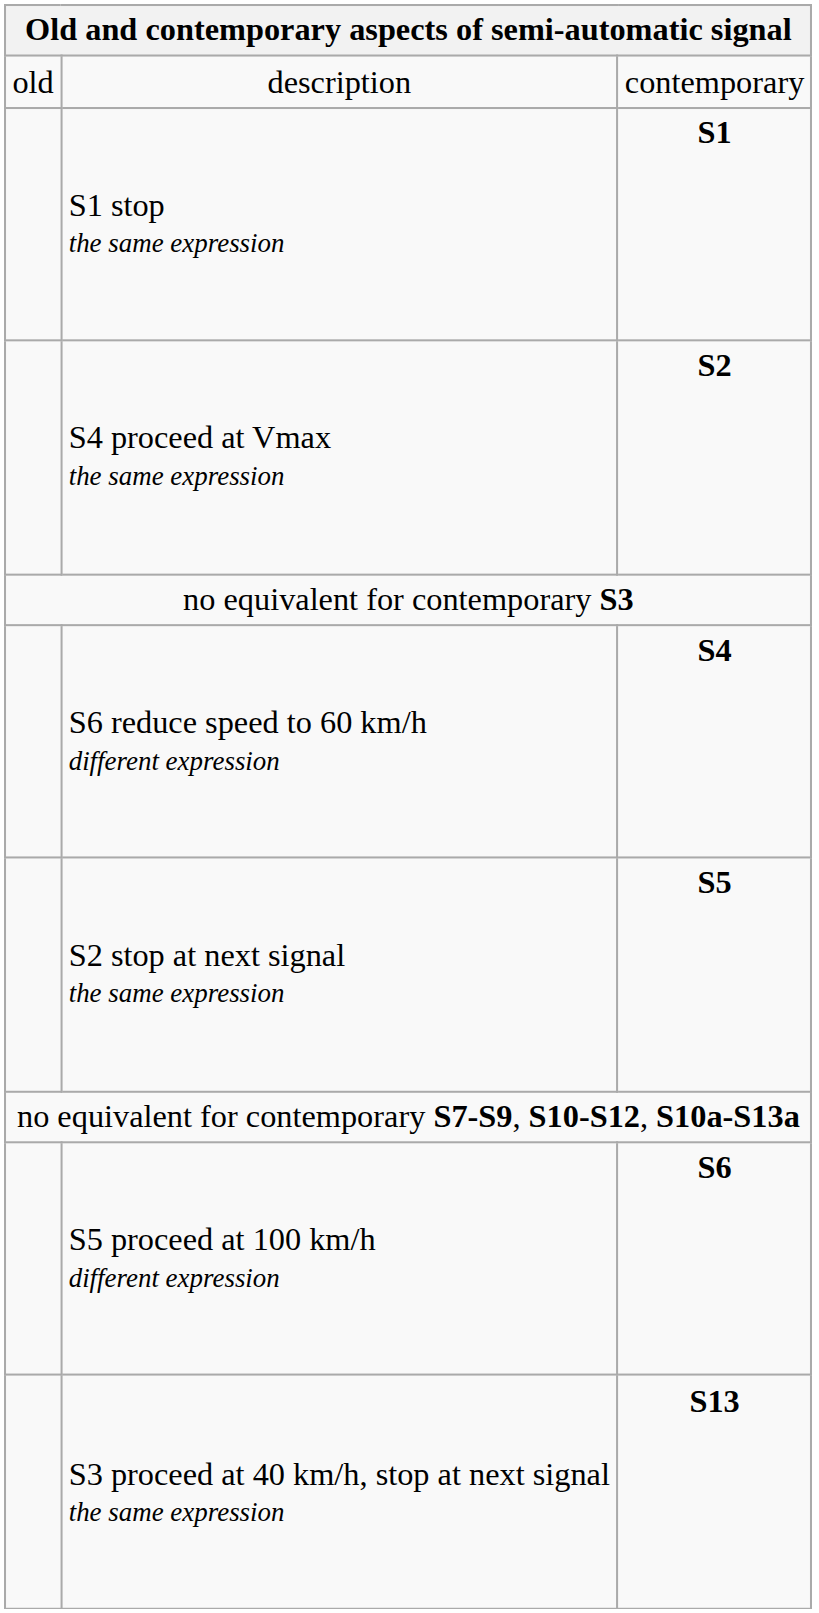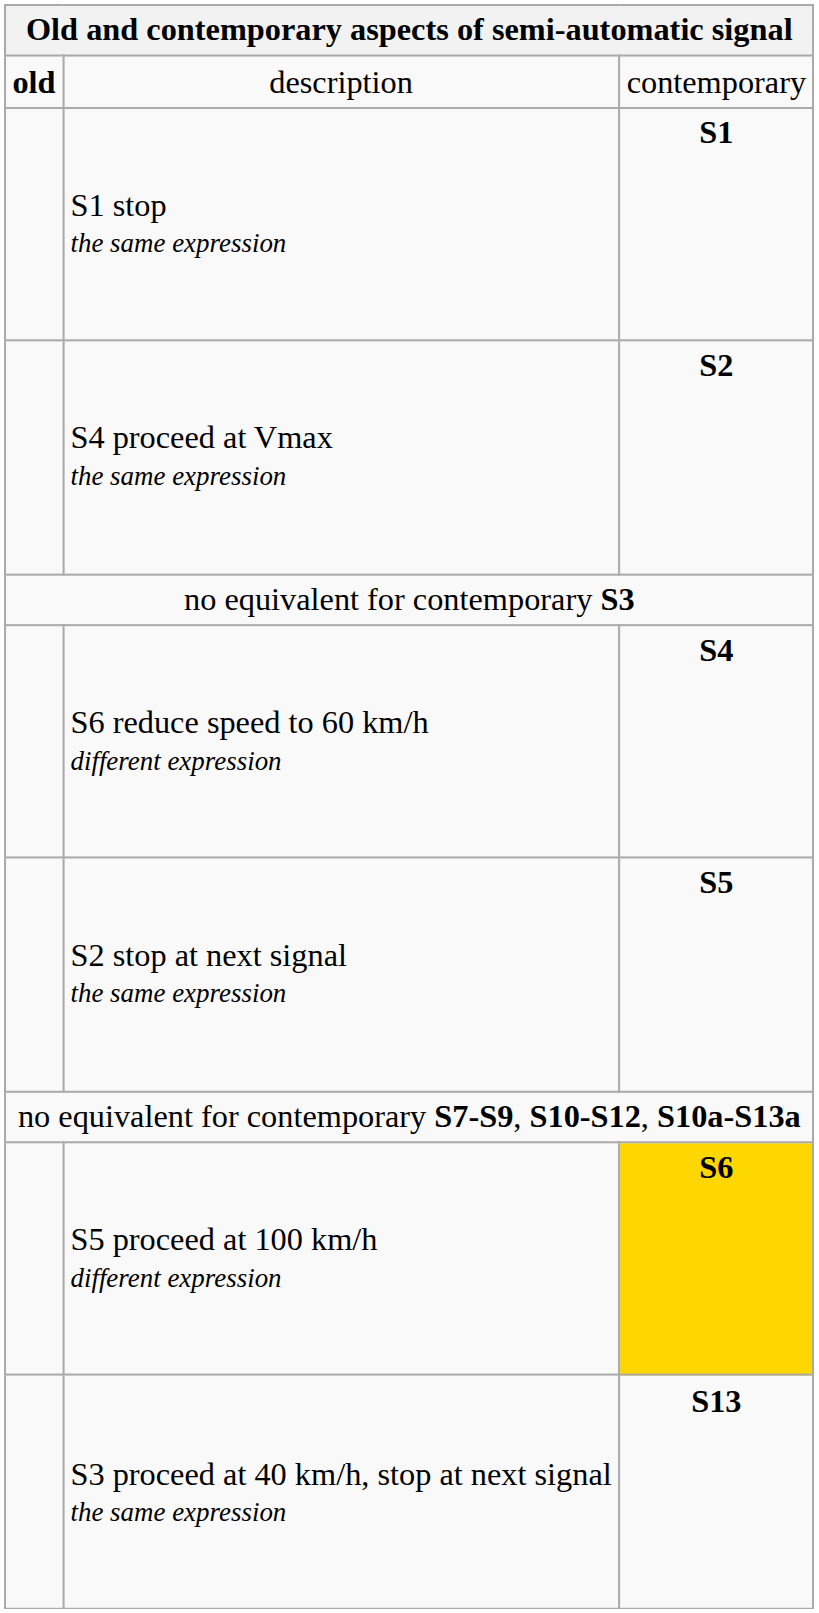(33, 81) normal -> (34, 81) bold
(715, 1167) no background -> (716, 1167) gold background
